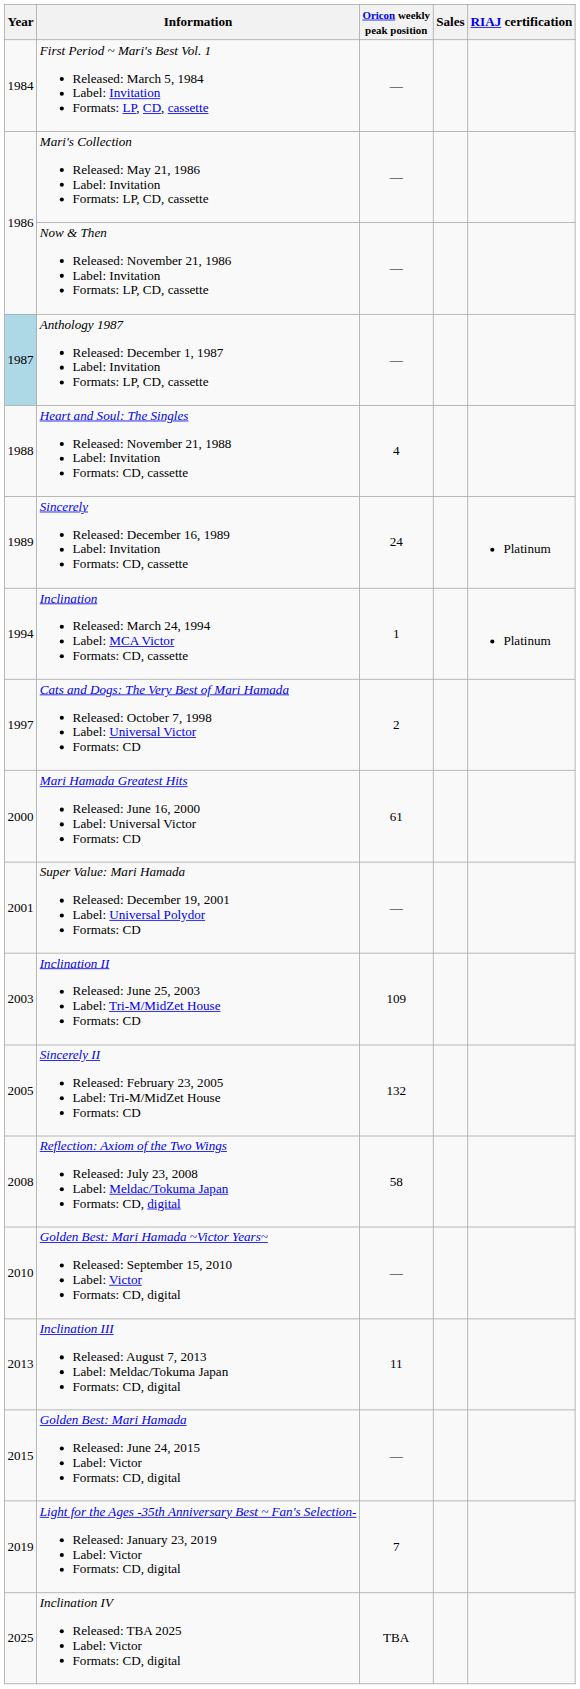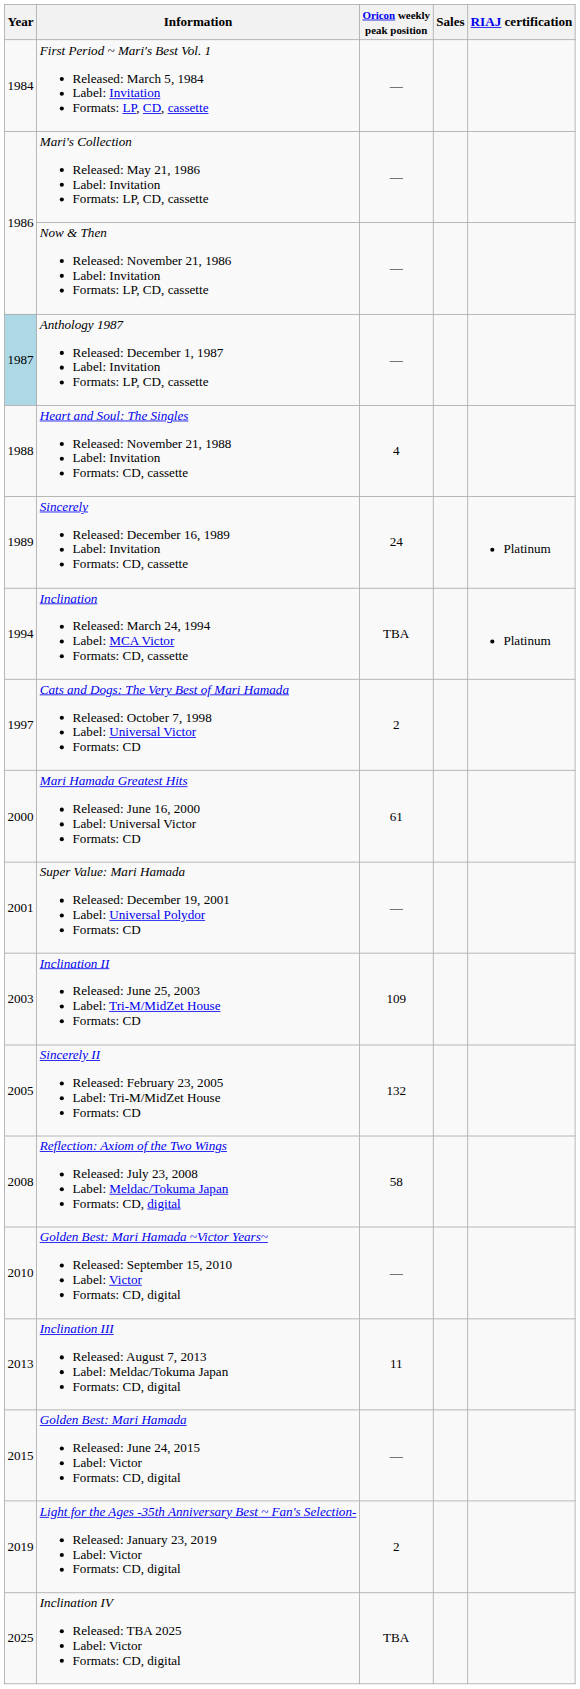(396, 633) 1 -> (396, 633) TBA
(396, 1546) 7 -> (396, 1546) 2
